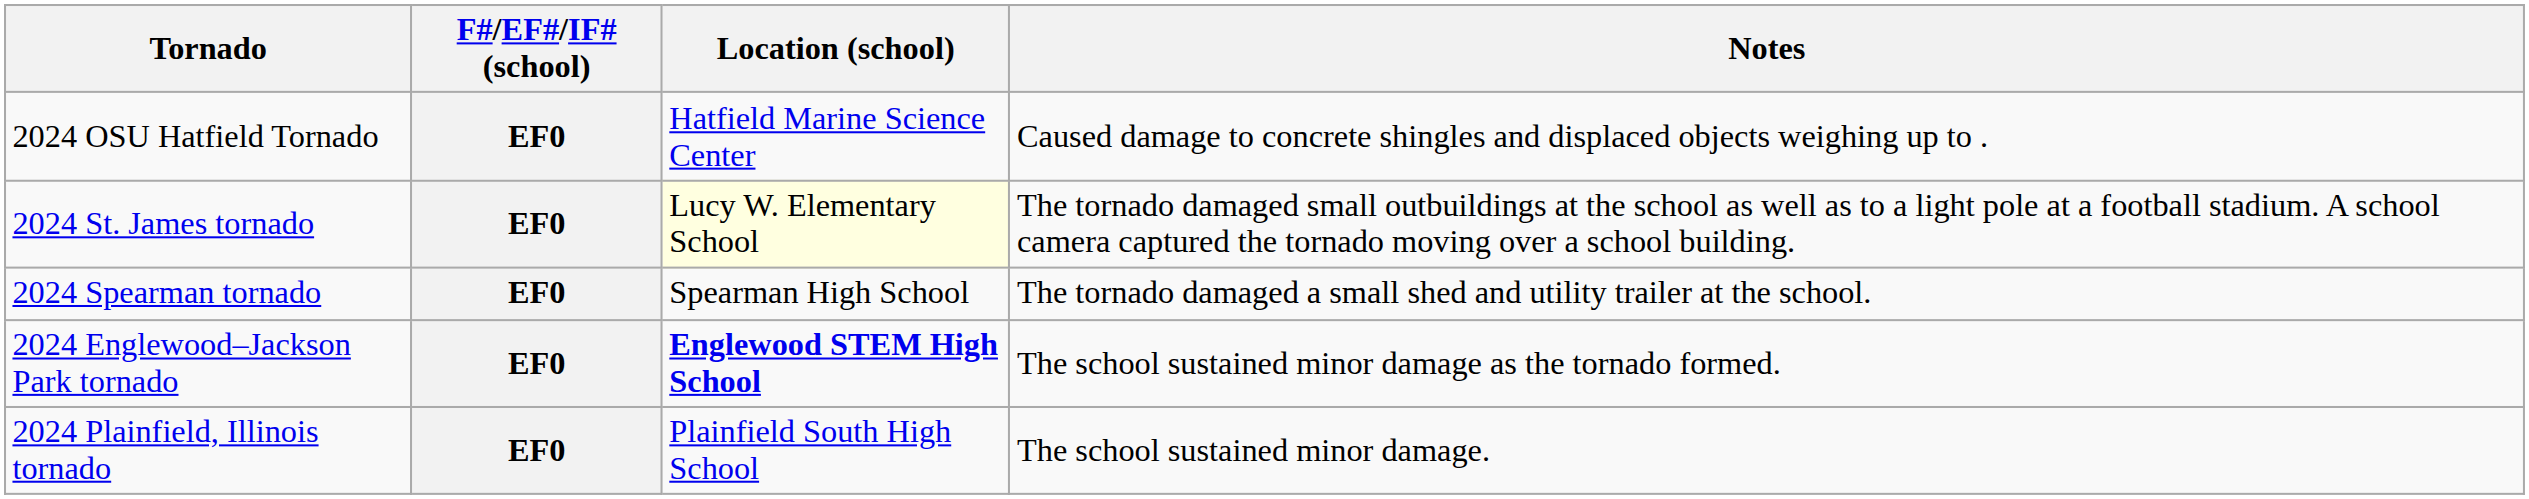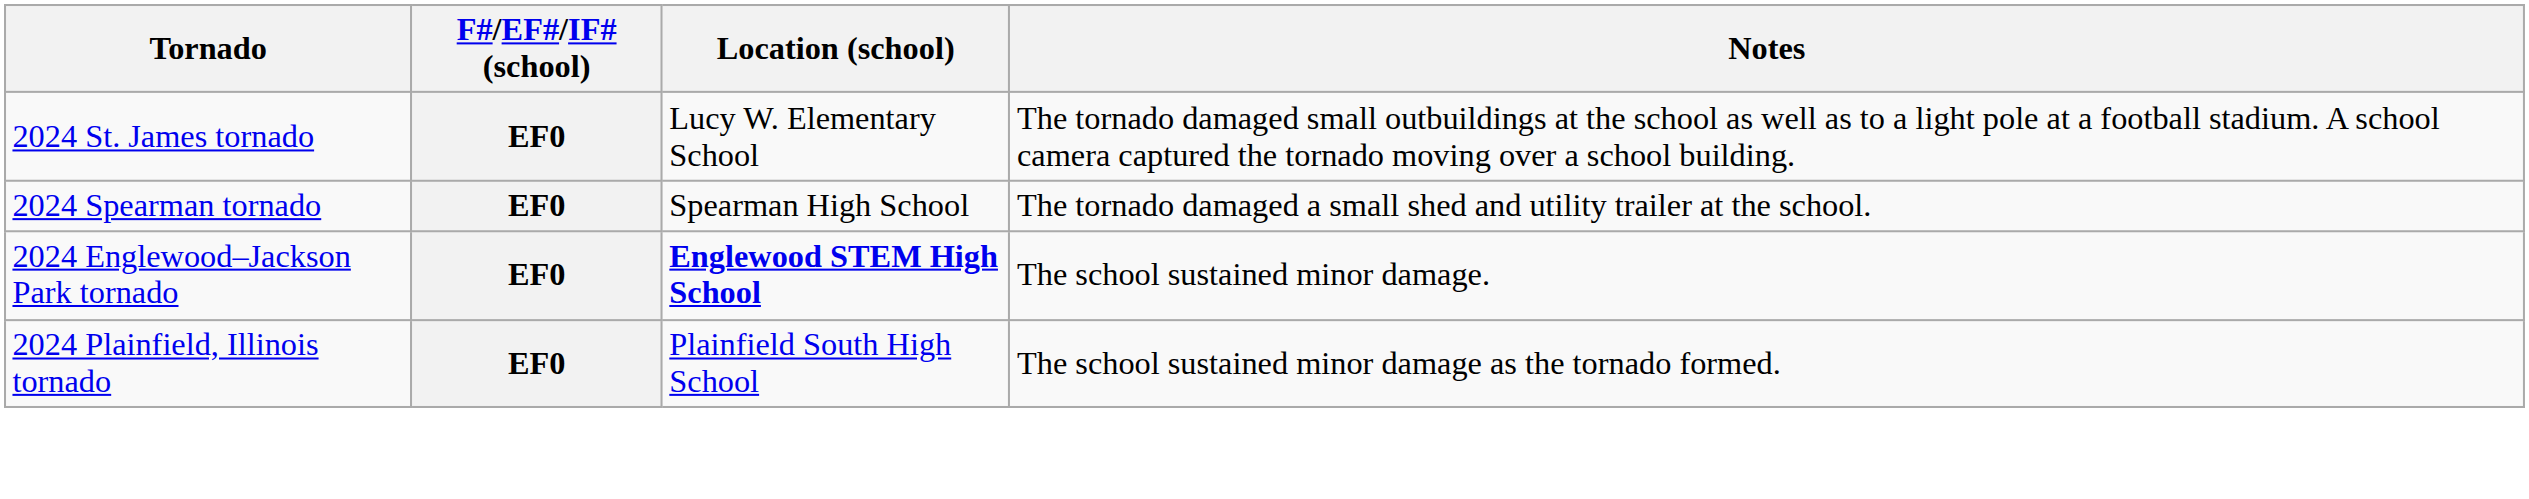- row: (196, 135)
(803, 223) lightyellow background -> (803, 135) no background
(1399, 362) The school sustained minor damage as the tornado formed. -> (1254, 274) The school sustained minor damage.
(1254, 450) The school sustained minor damage. -> (1399, 362) The school sustained minor damage as the tornado formed.
